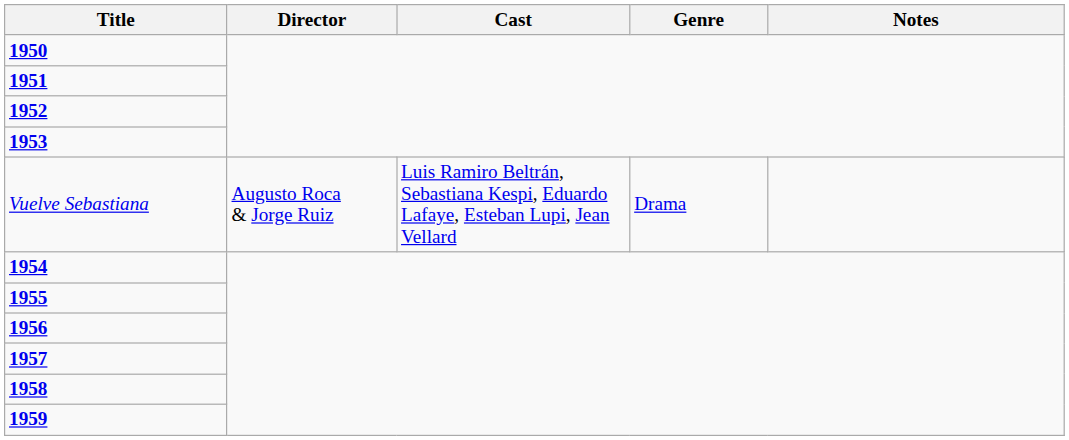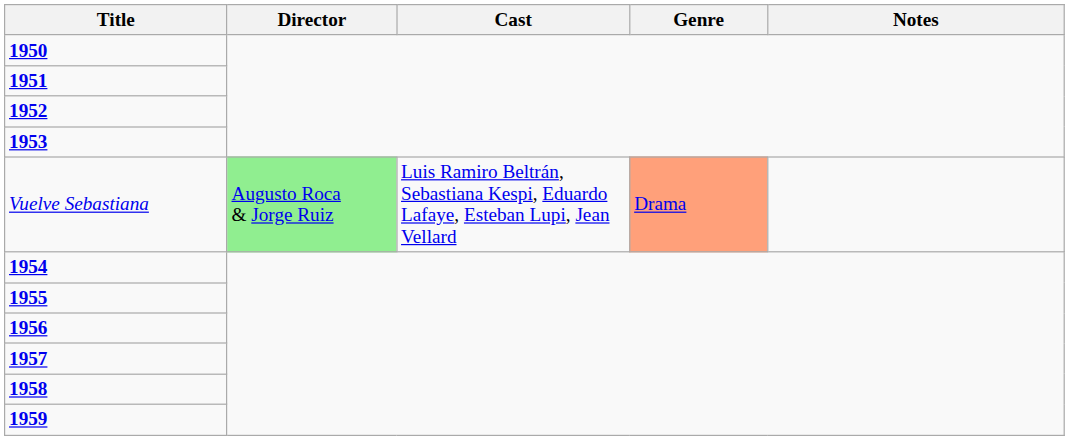(286, 204) no background -> (286, 204) lightgreen background
(660, 204) no background -> (660, 204) lightsalmon background
